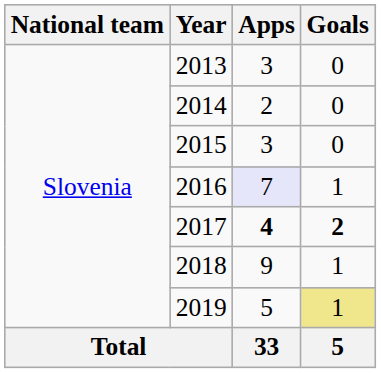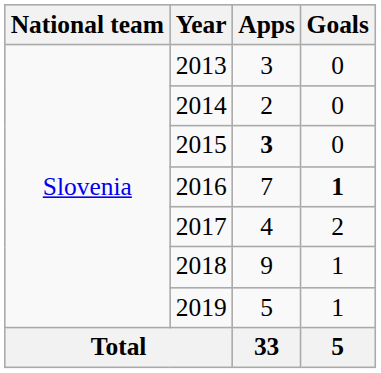(267, 145) normal -> (267, 145) bold
(267, 186) lavender background -> (267, 186) no background
(338, 186) normal -> (338, 186) bold
(267, 226) bold -> (267, 226) normal
(338, 226) bold -> (338, 226) normal
(338, 307) khaki background -> (338, 307) no background
